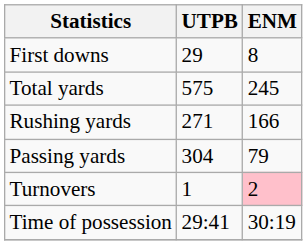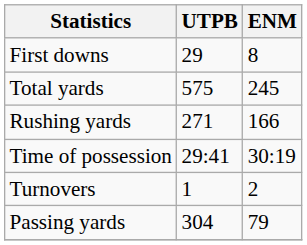rows swapped: (67, 155) <-> (91, 222)
(253, 188) pink background -> (253, 188) no background
